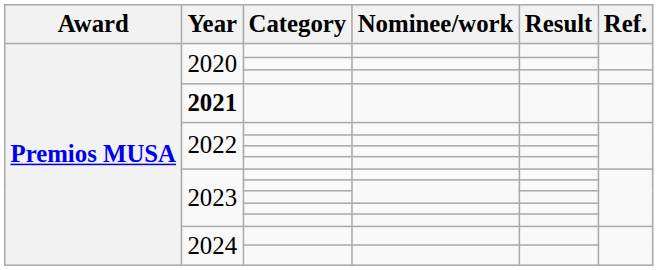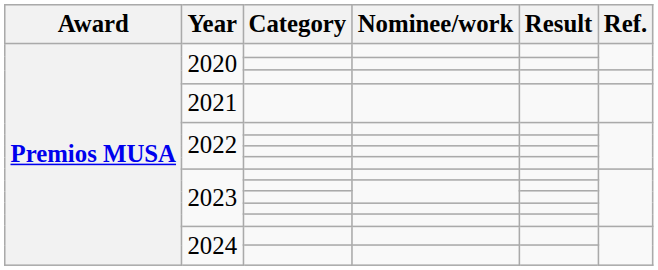(212, 102) bold -> (212, 102) normal
